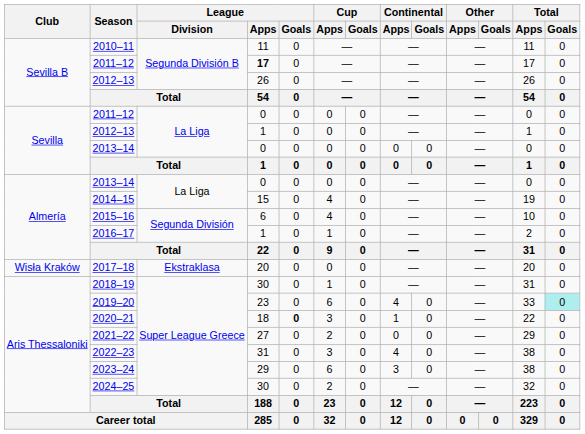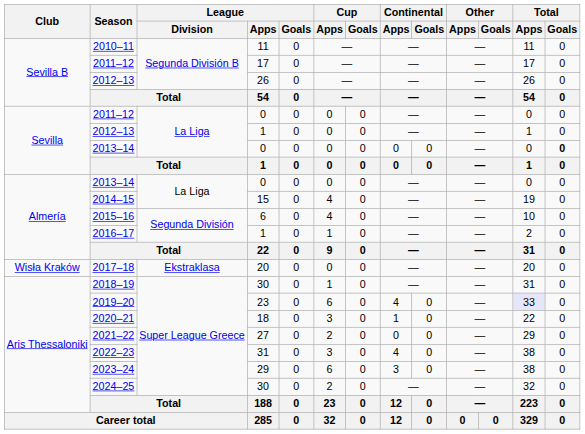(263, 64) bold -> (263, 64) normal
(562, 149) normal -> (562, 149) bold
(529, 302) no background -> (529, 302) lavender background
(562, 302) paleturquoise background -> (562, 302) no background
(296, 319) bold -> (296, 319) normal
